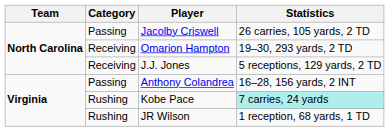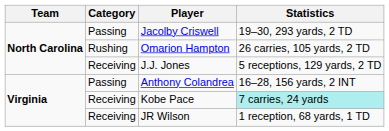(304, 31) 26 carries, 105 yards, 2 TD -> (296, 31) 19–30, 293 yards, 2 TD
(112, 48) Receiving -> (108, 48) Rushing
(296, 48) 19–30, 293 yards, 2 TD -> (304, 48) 26 carries, 105 yards, 2 TD
(108, 100) Rushing -> (112, 100) Receiving
(108, 117) Rushing -> (112, 117) Receiving
